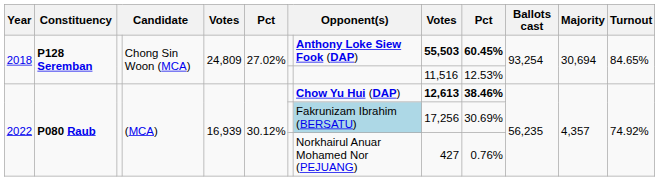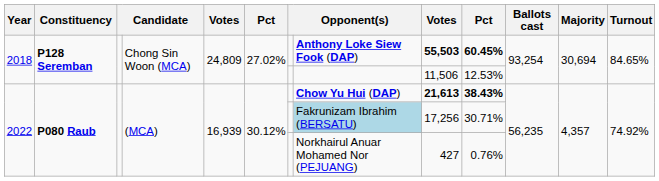(441, 75) 11,516 -> (441, 75) 11,506
(442, 93) 12,613 -> (442, 93) 21,613
(484, 93) 38.46% -> (484, 93) 38.43%
(484, 117) 30.69% -> (484, 117) 30.71%
